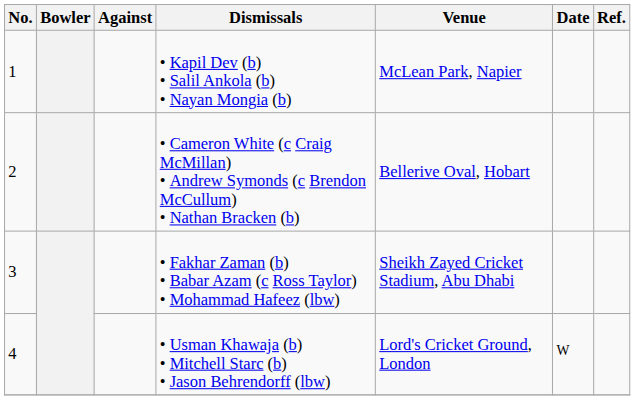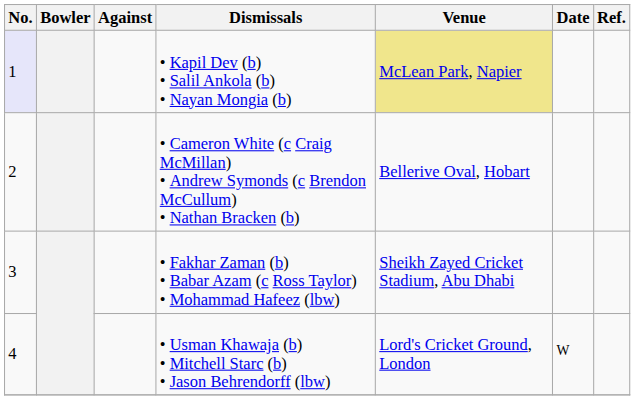(12, 71) no background -> (12, 71) lavender background
(450, 71) no background -> (450, 71) khaki background
